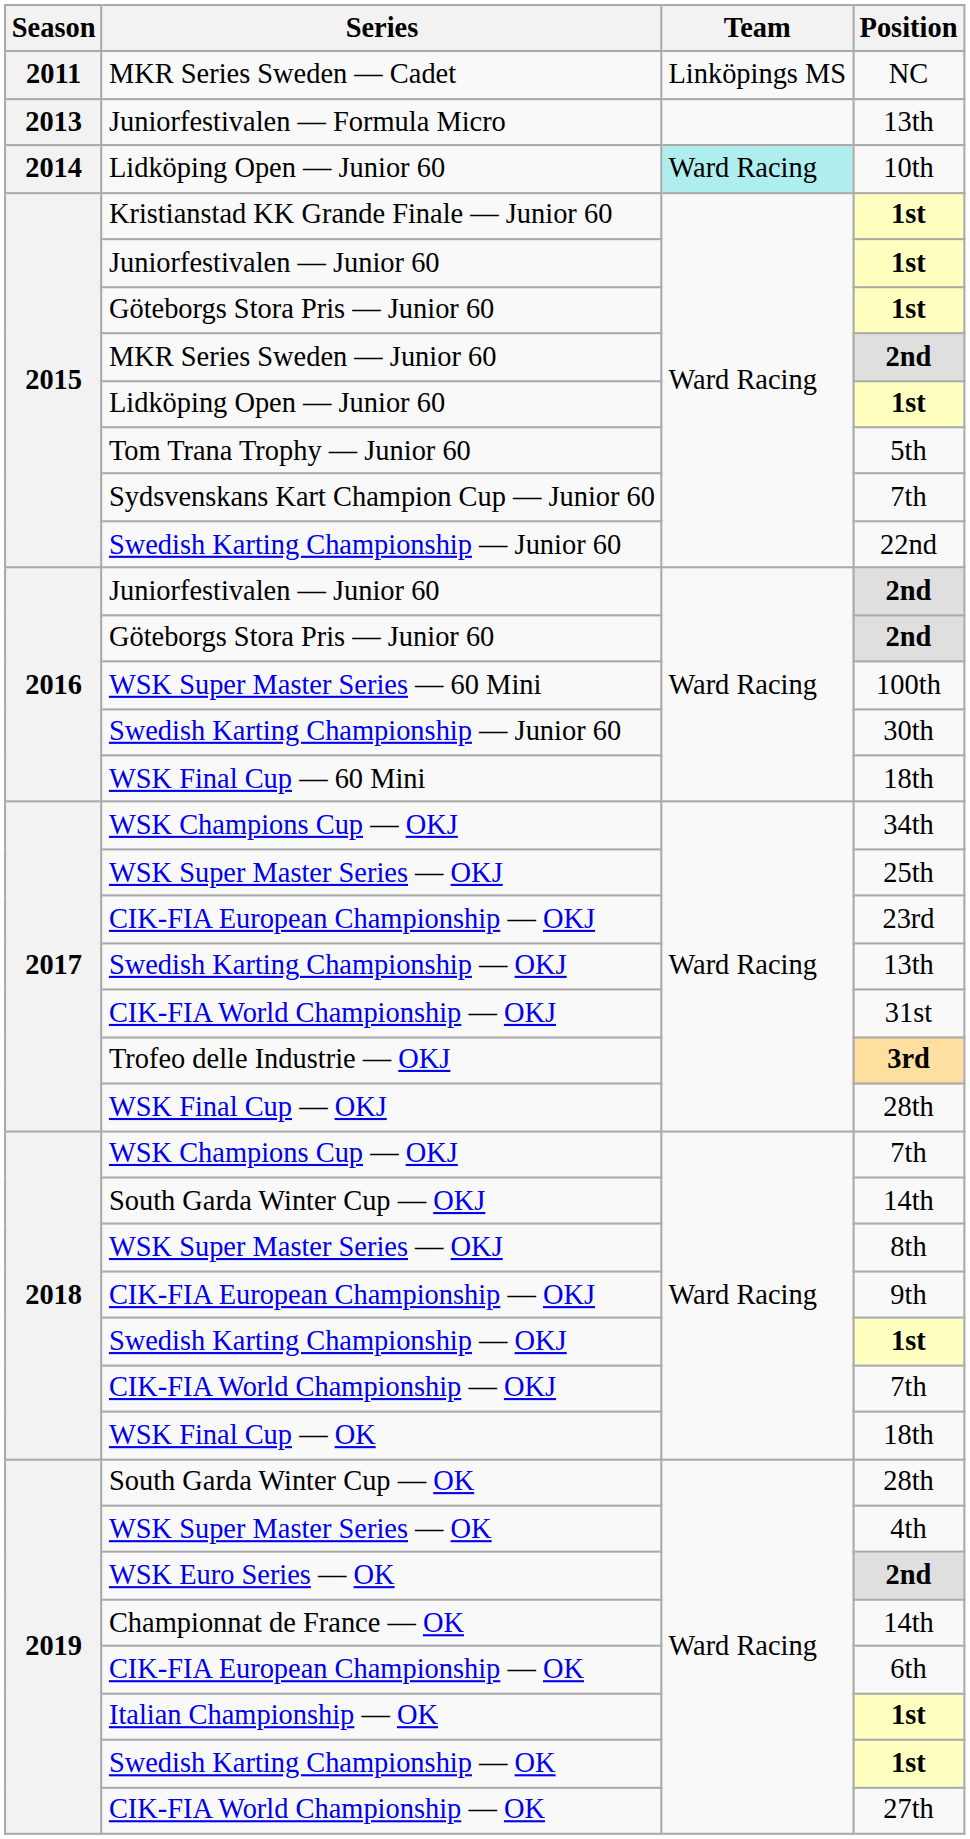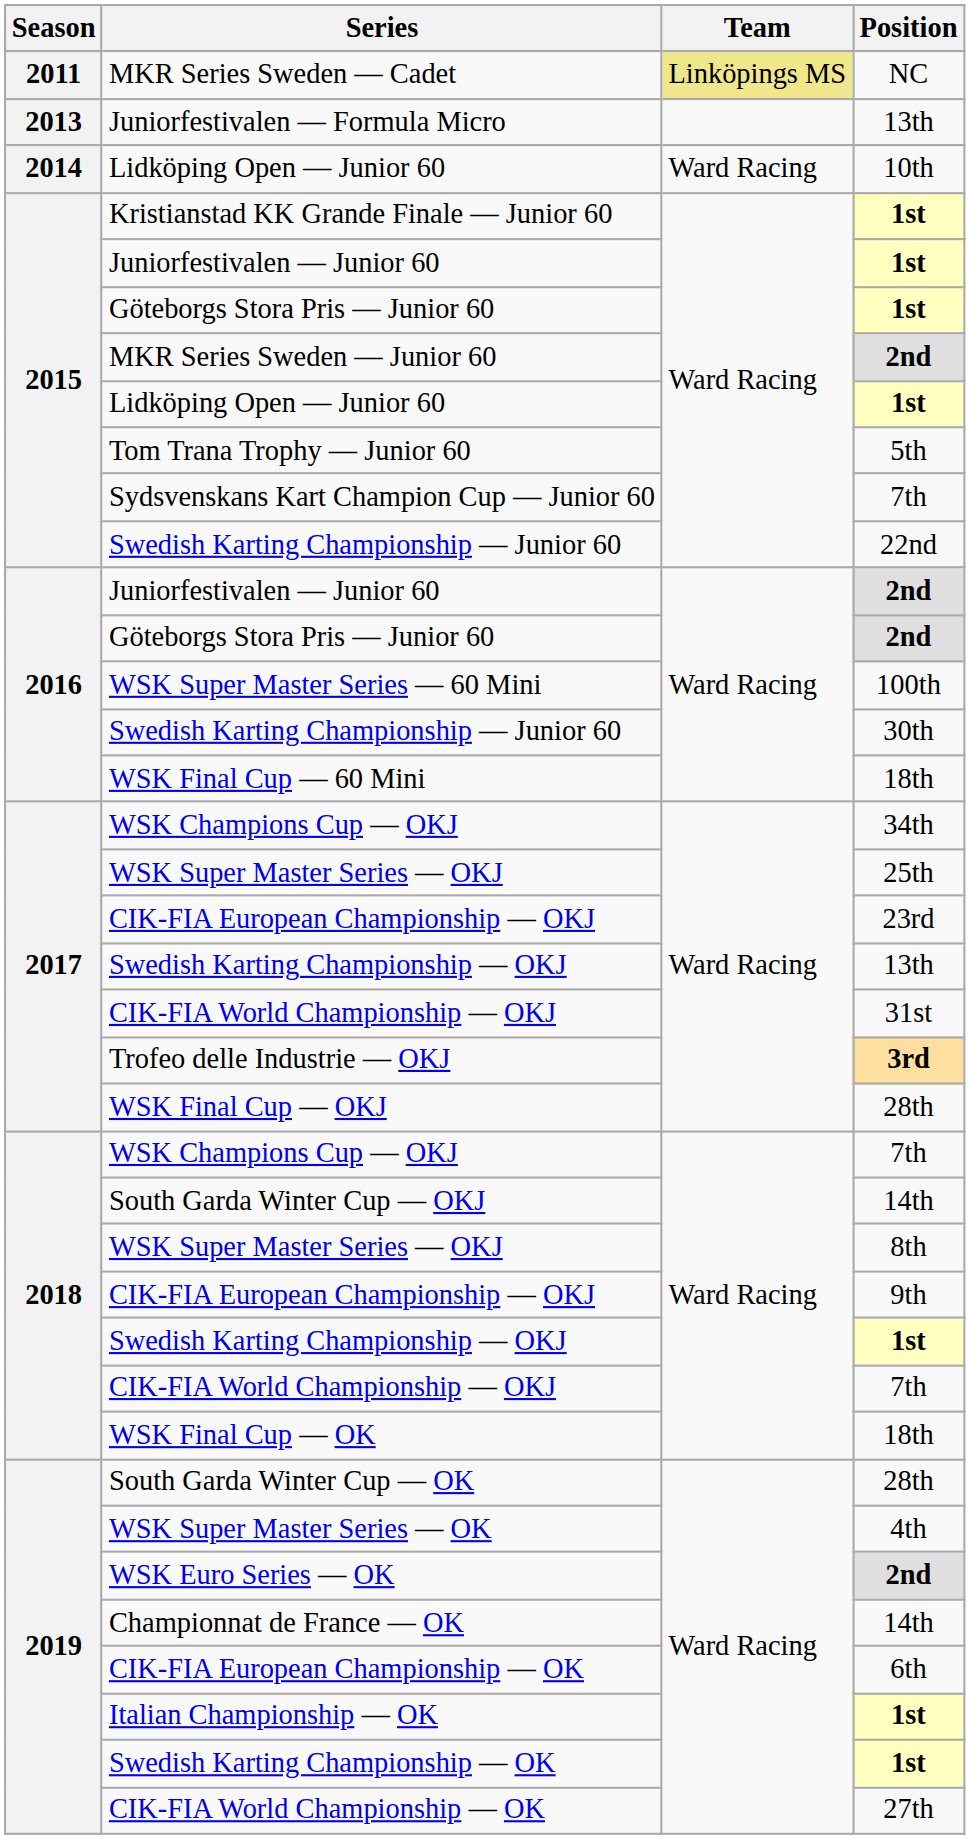(757, 74) no background -> (757, 74) khaki background
(743, 168) paleturquoise background -> (743, 168) no background
